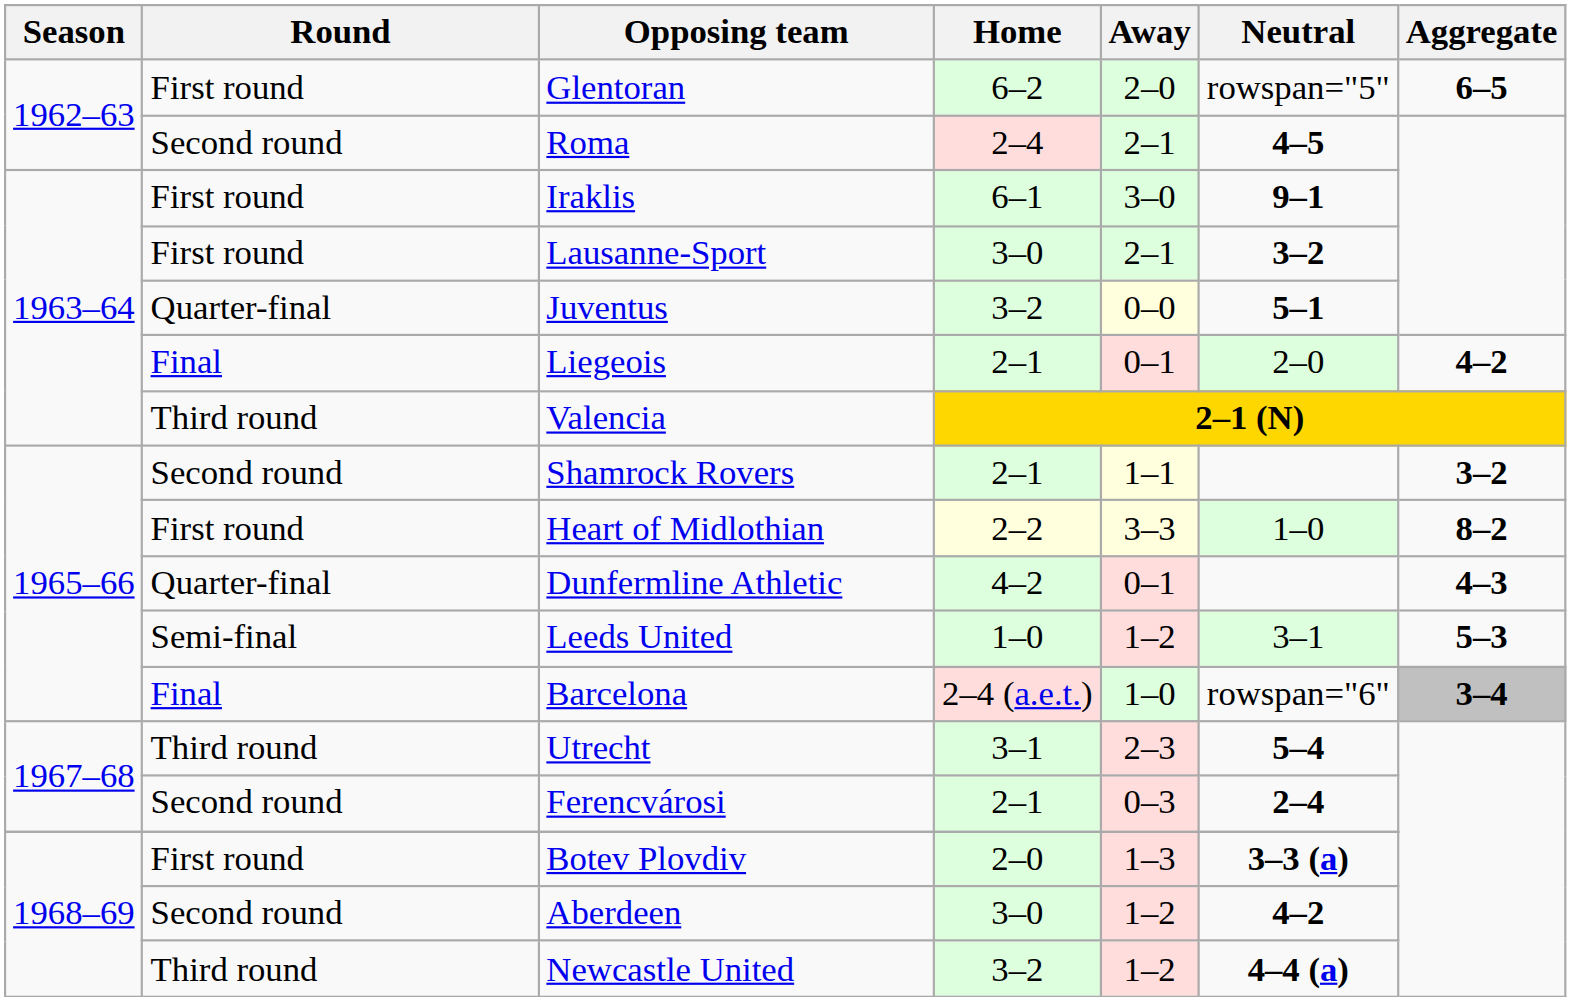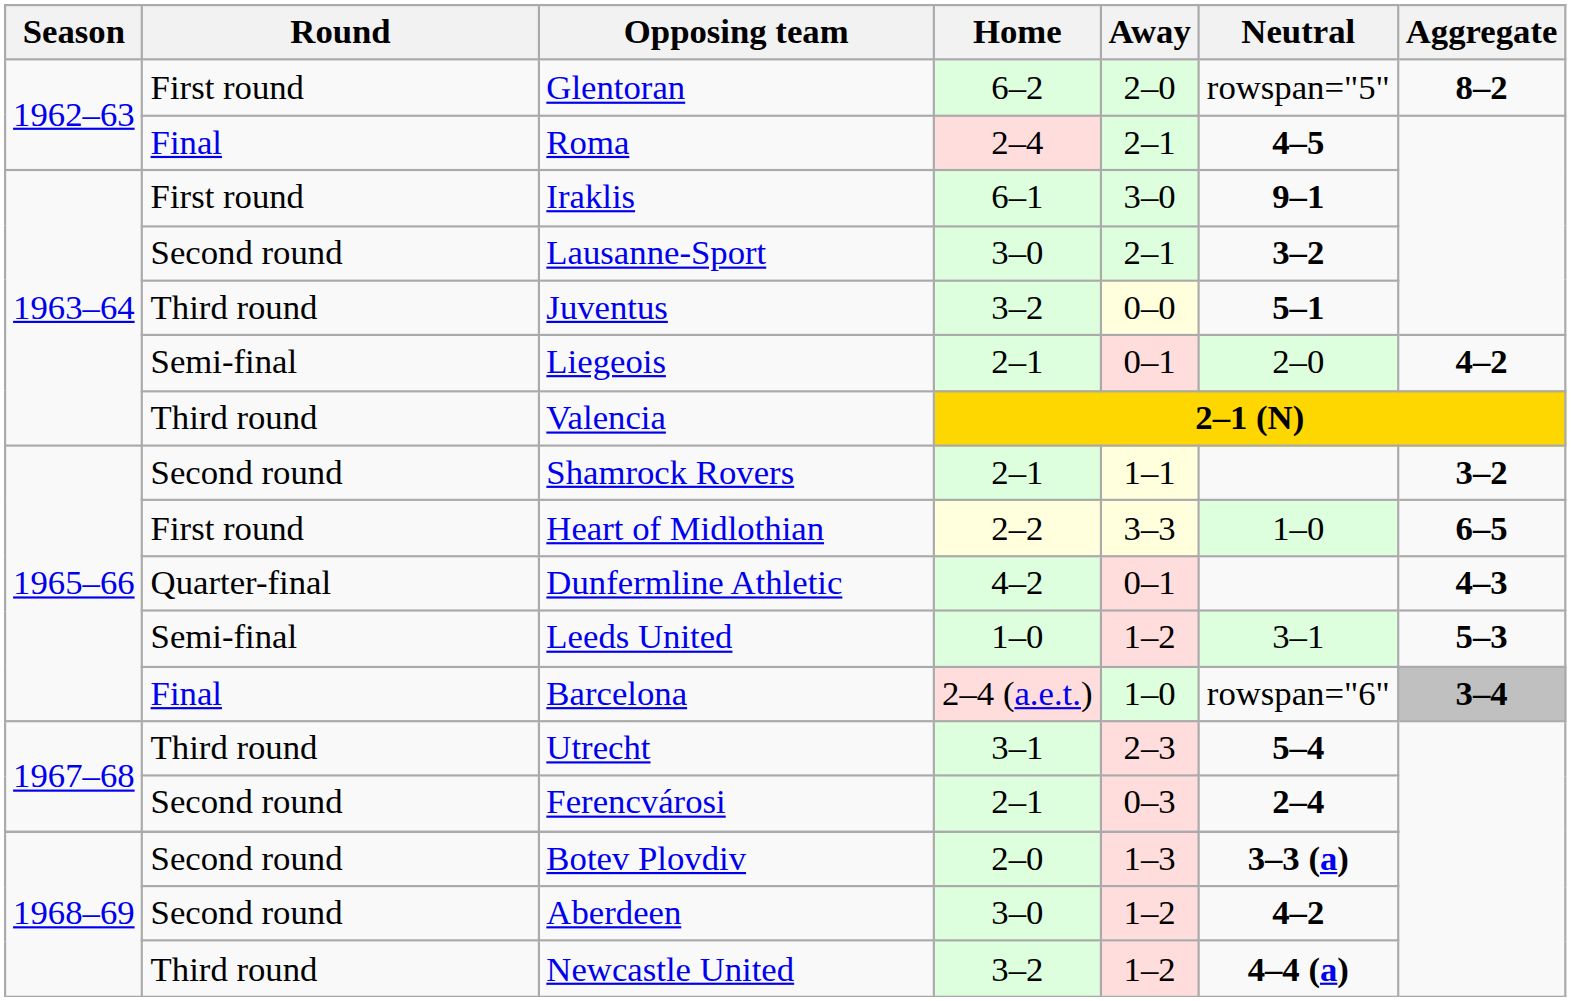(1482, 87) 6–5 -> (1482, 87) 8–2
(247, 142) Second round -> (186, 142) Final
(227, 252) First round -> (247, 252) Second round
(241, 307) Quarter-final -> (234, 307) Third round
(186, 362) Final -> (224, 362) Semi-final
(1482, 527) 8–2 -> (1482, 527) 6–5
(227, 857) First round -> (247, 857) Second round
